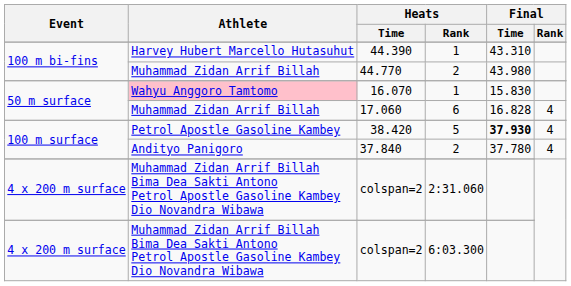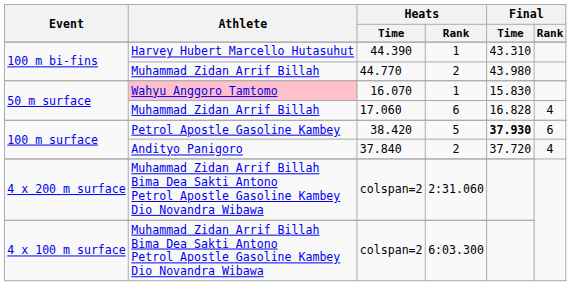(550, 129) 4 -> (550, 129) 6
(510, 149) 37.780 -> (510, 149) 37.720
(67, 250) 4 x 200 m surface -> (67, 250) 4 x 100 m surface
